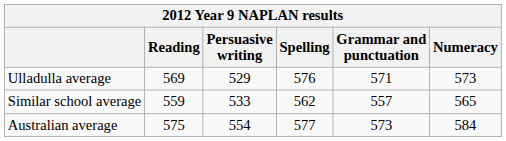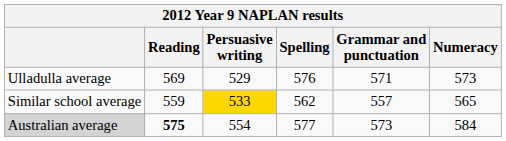(240, 101) no background -> (240, 101) gold background
(63, 124) no background -> (63, 124) lightgrey background
(174, 124) normal -> (174, 124) bold
